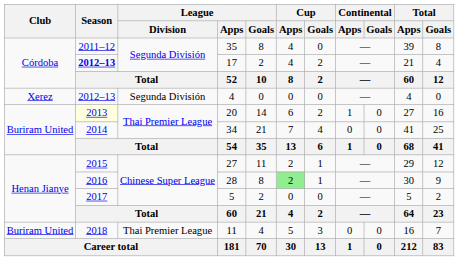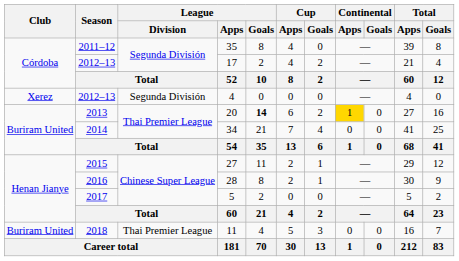(97, 63) bold -> (97, 63) normal
(97, 113) lightyellow background -> (97, 113) no background
(261, 113) normal -> (261, 113) bold
(350, 113) no background -> (350, 113) gold background
(291, 180) lightgreen background -> (291, 180) no background
